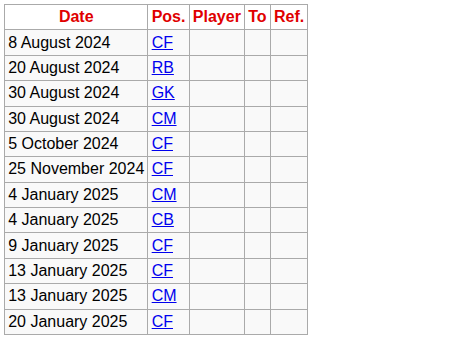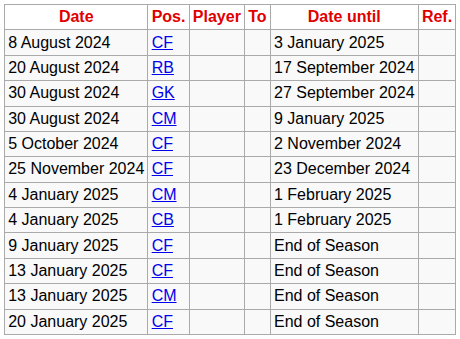+ column: (344, 17)
